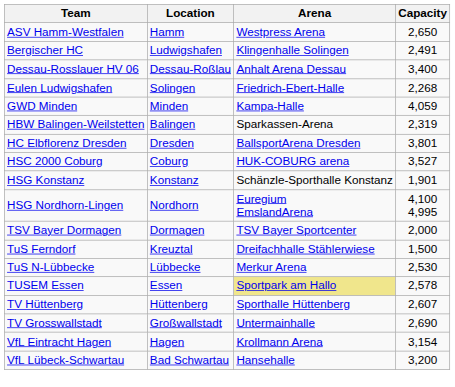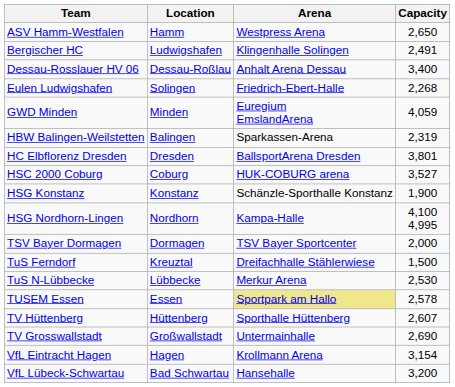(270, 106) Kampa-Halle -> (275, 112) Euregium EmslandArena
(423, 180) 1,901 -> (423, 193) 1,900
(275, 205) Euregium EmslandArena -> (270, 218) Kampa-Halle
